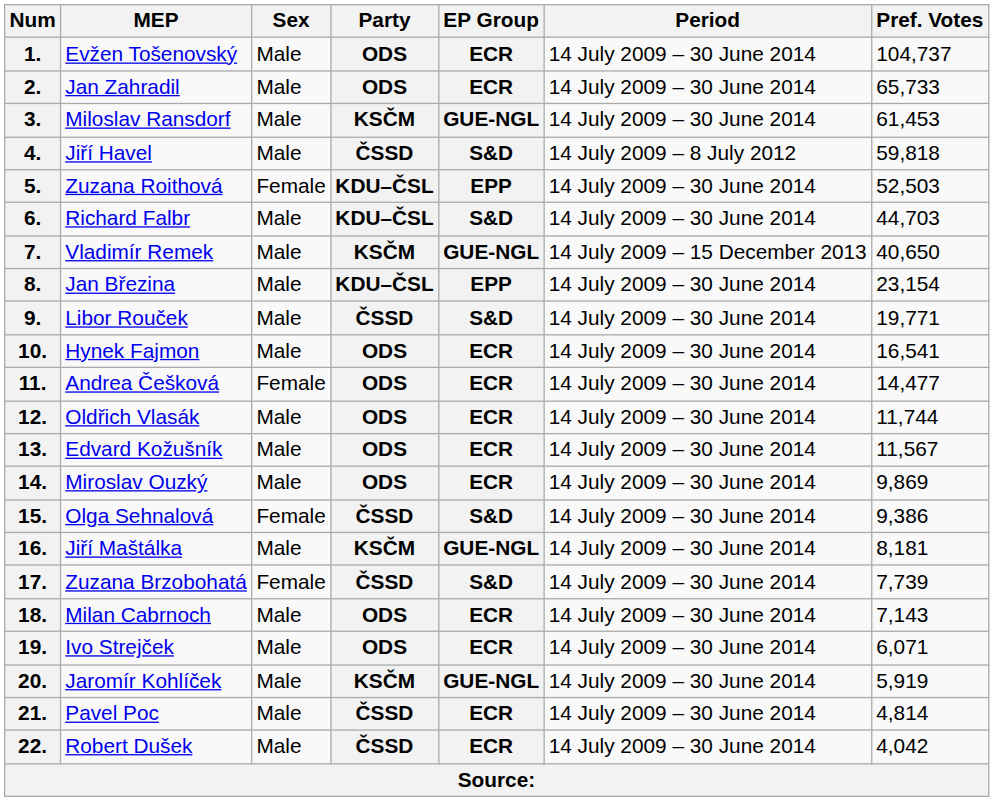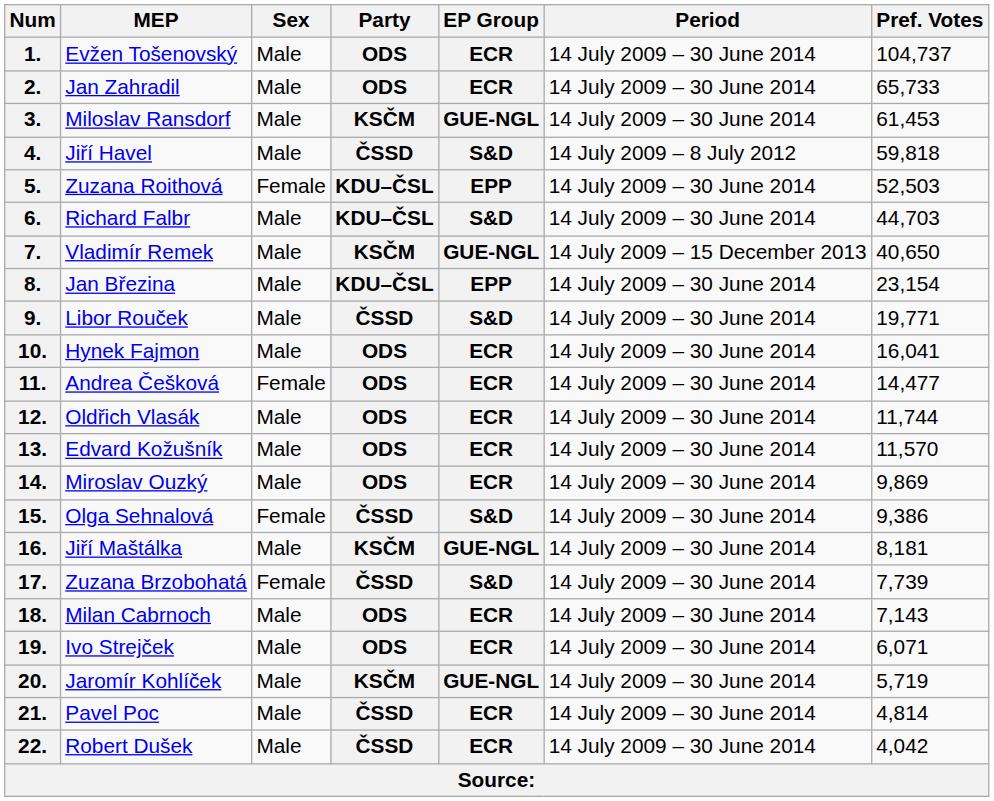(908, 350) 16,541 -> (908, 350) 16,041
(907, 449) 11,567 -> (907, 449) 11,570
(902, 680) 5,919 -> (902, 680) 5,719
